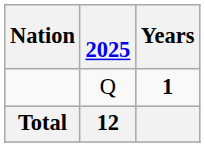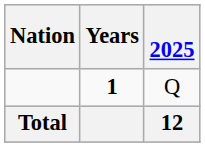columns swapped: (108, 49) <-> (168, 36)
